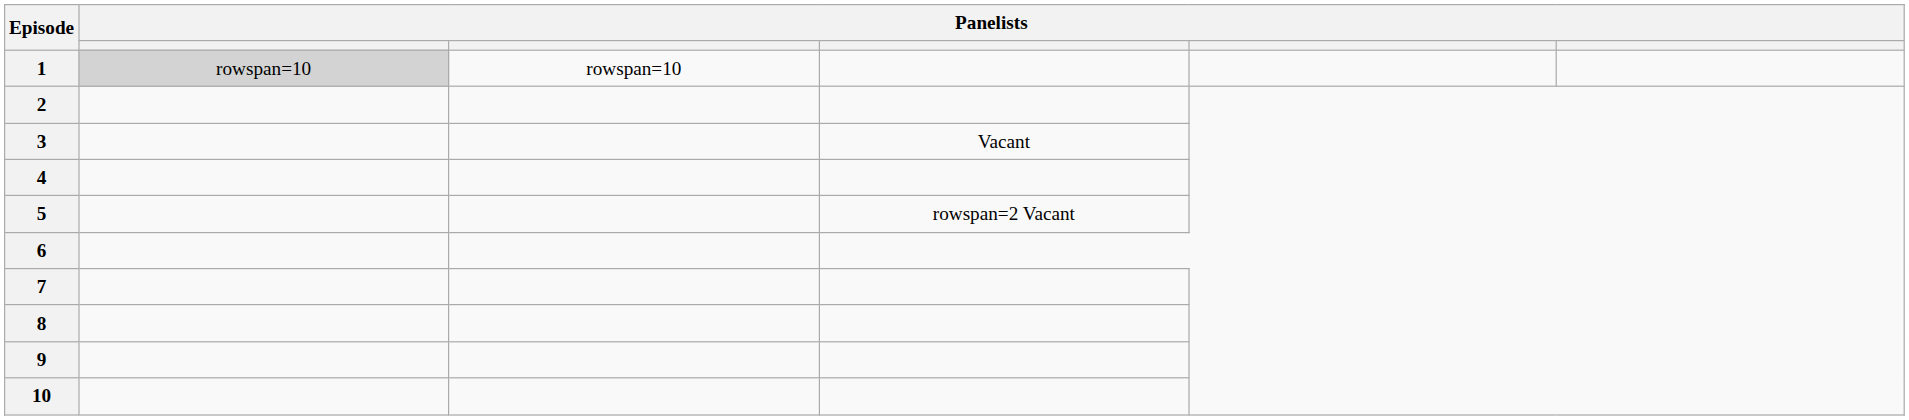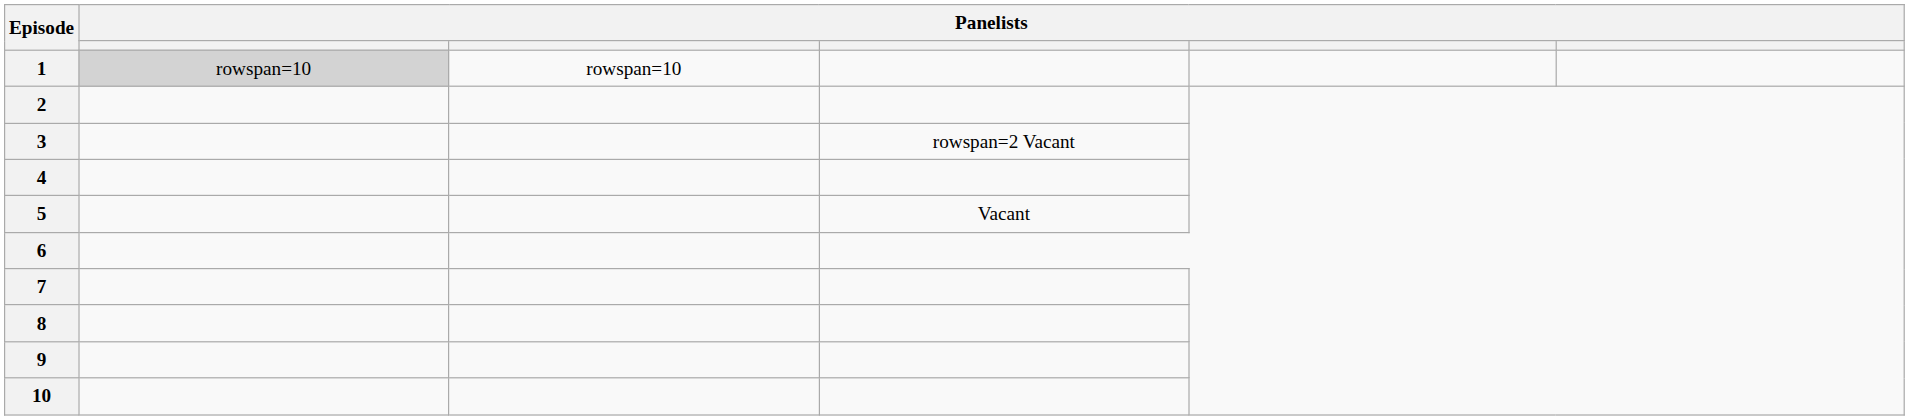(1004, 141) Vacant -> (1004, 141) rowspan=2 Vacant
(1004, 214) rowspan=2 Vacant -> (1004, 214) Vacant
